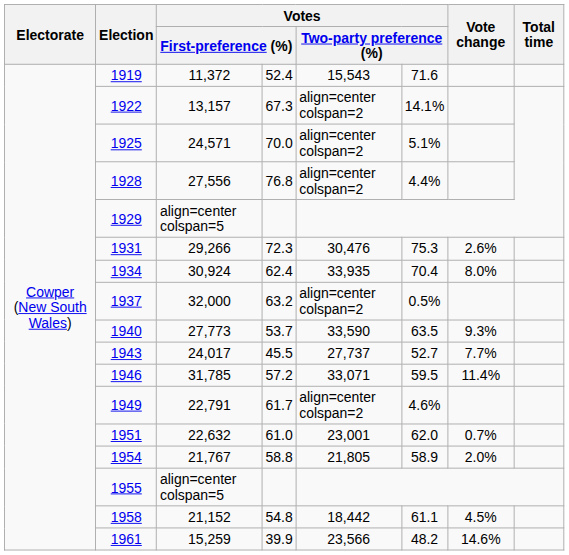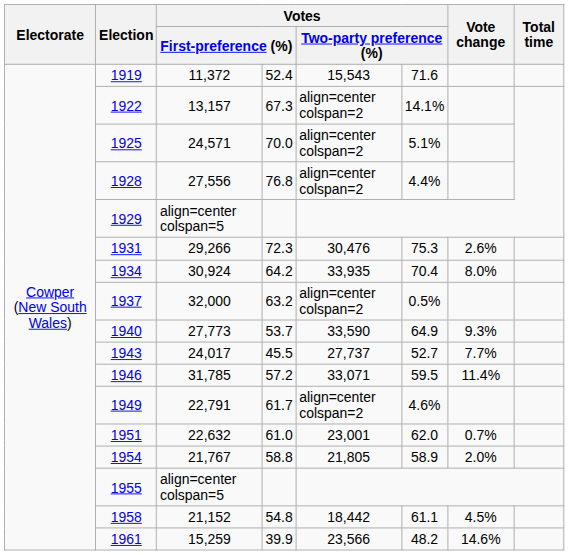(279, 271) 62.4 -> (279, 271) 64.2
(424, 331) 63.5 -> (424, 331) 64.9
